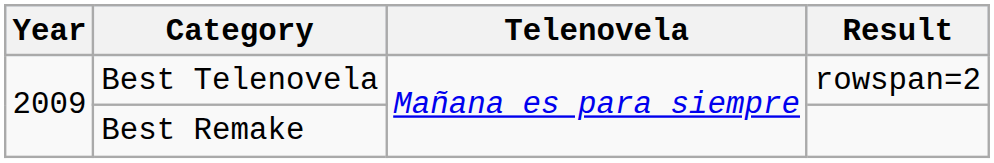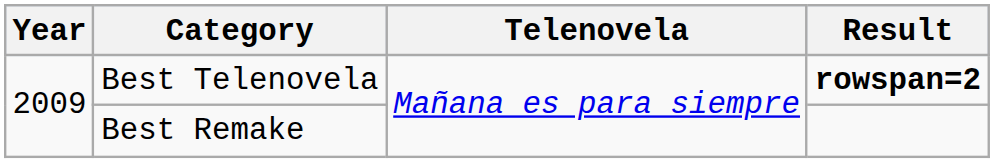(898, 81) normal -> (898, 81) bold
